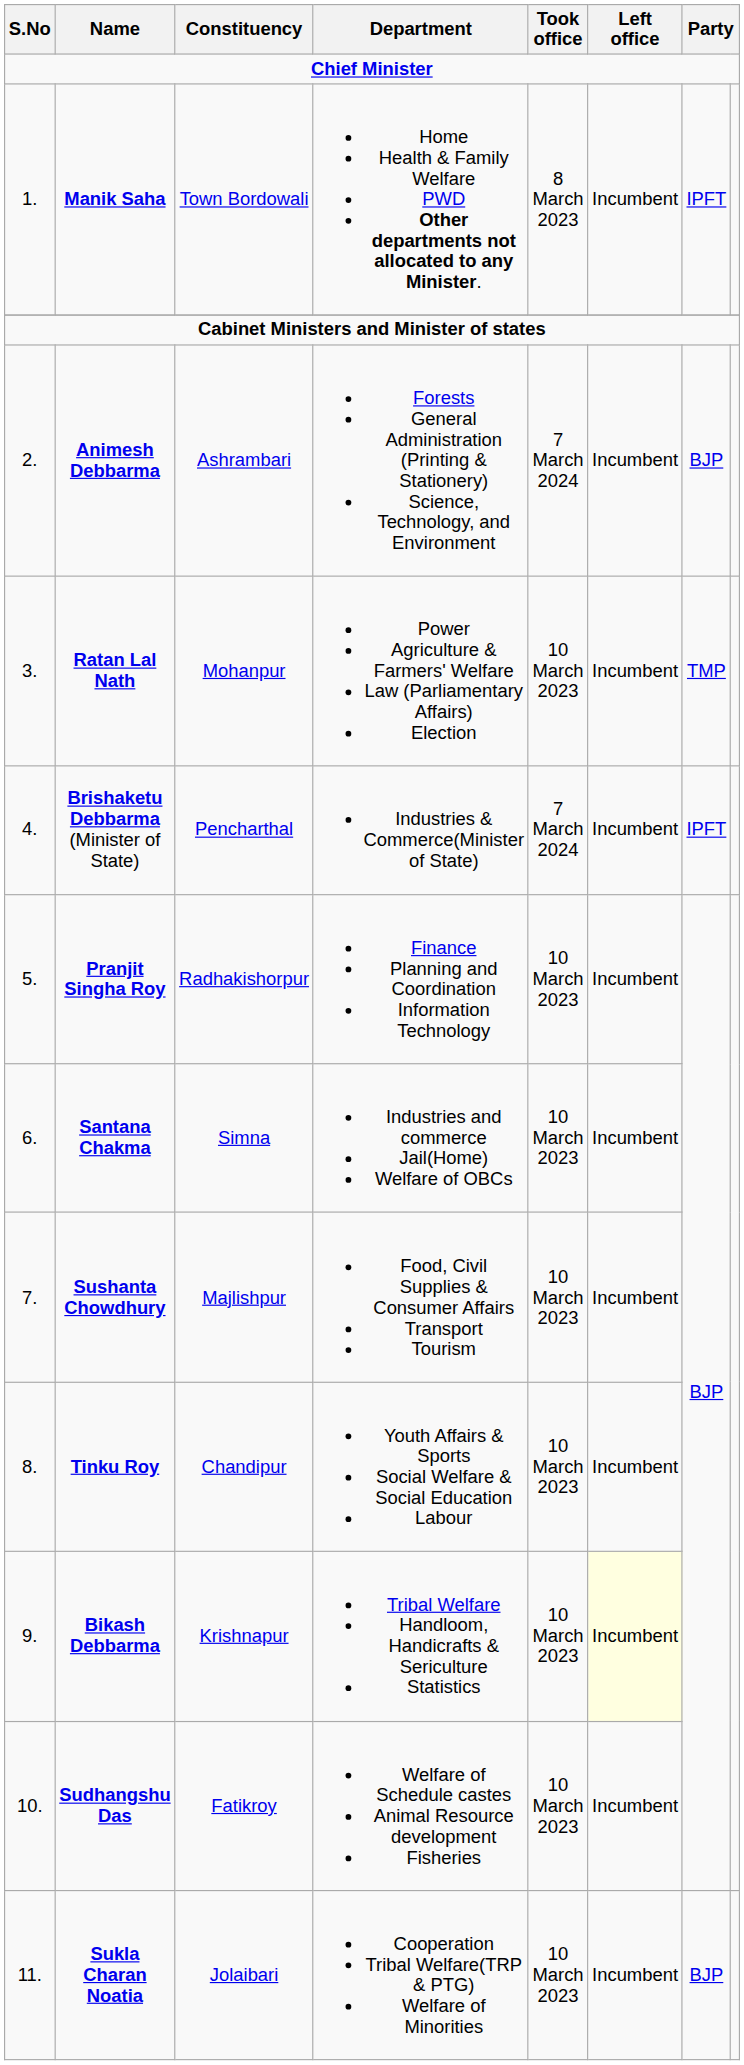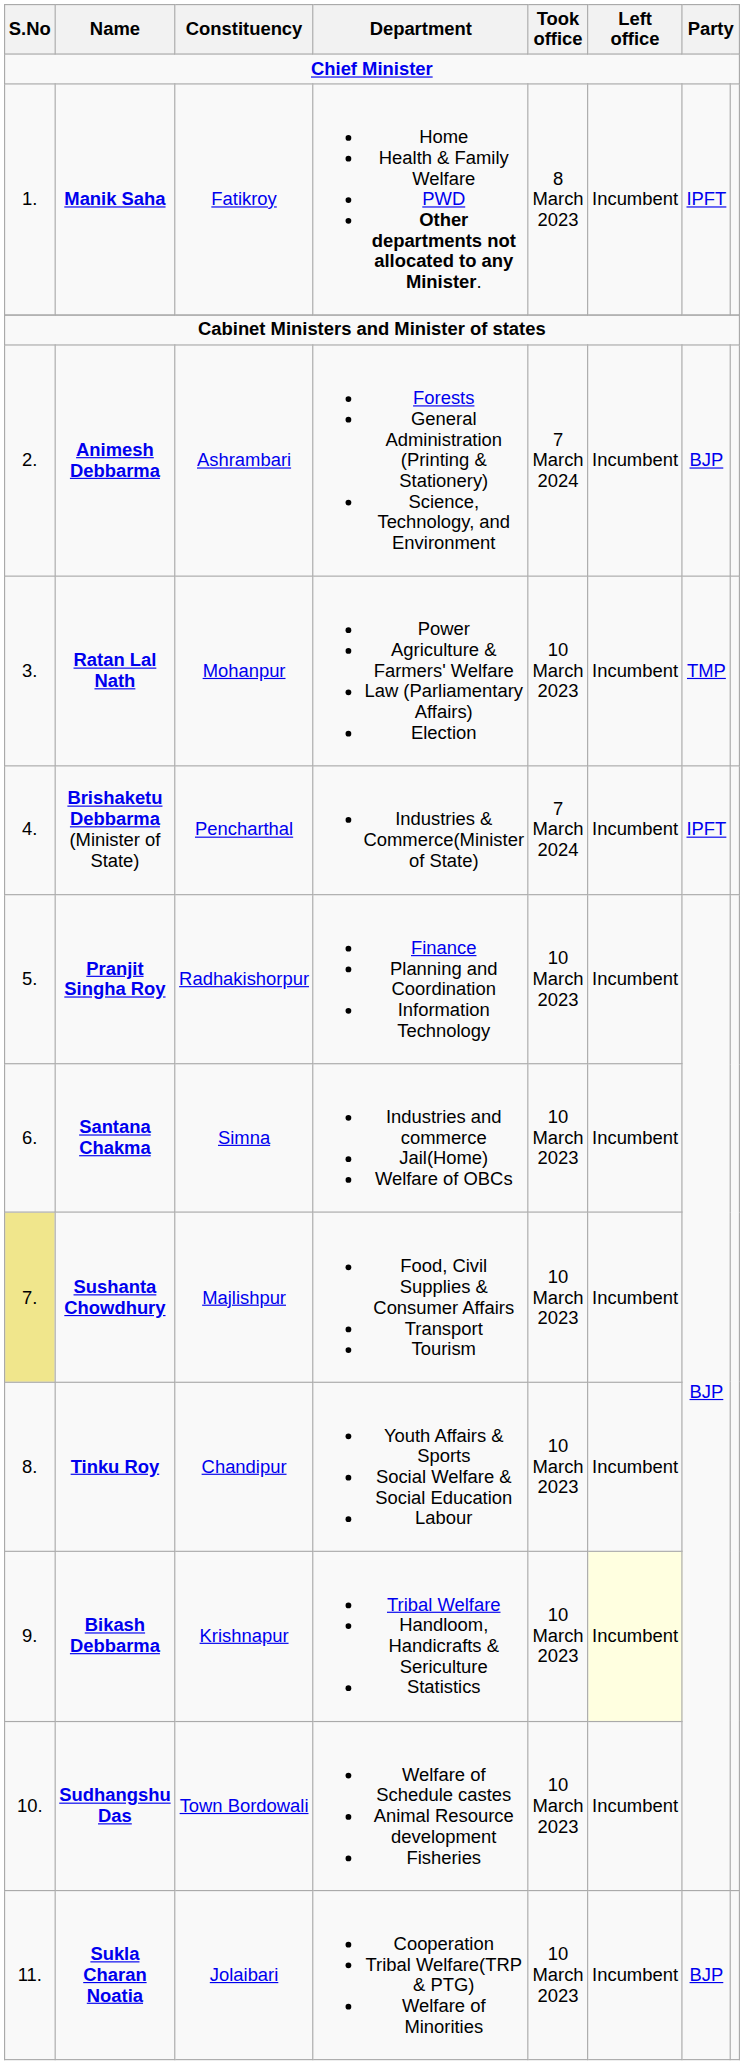(244, 199) Town Bordowali -> (244, 199) Fatikroy
(30, 1297) no background -> (30, 1297) khaki background
(244, 1805) Fatikroy -> (244, 1805) Town Bordowali
